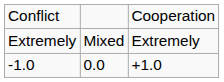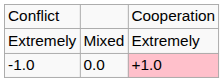(147, 65) no background -> (147, 65) pink background
